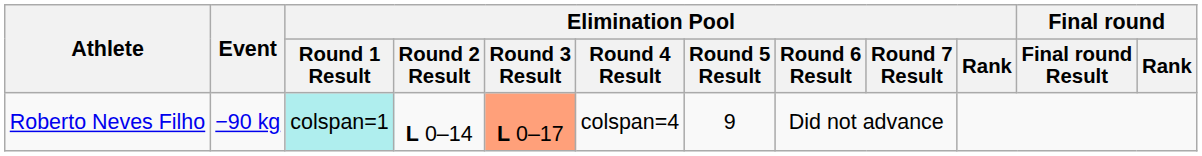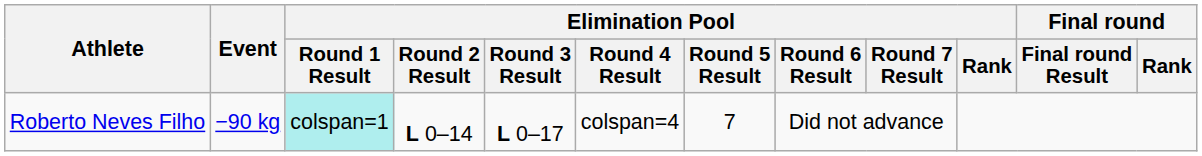(530, 134) lightsalmon background -> (530, 134) no background
(730, 122) 9 -> (730, 122) 7
